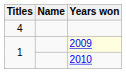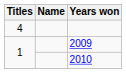(81, 44) lightyellow background -> (81, 44) no background
